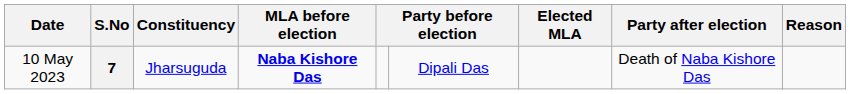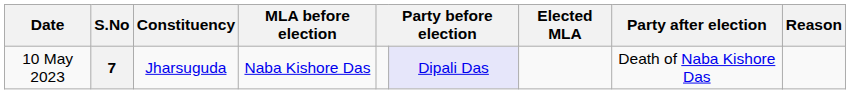(307, 67) bold -> (307, 67) normal
(453, 67) no background -> (453, 67) lavender background
